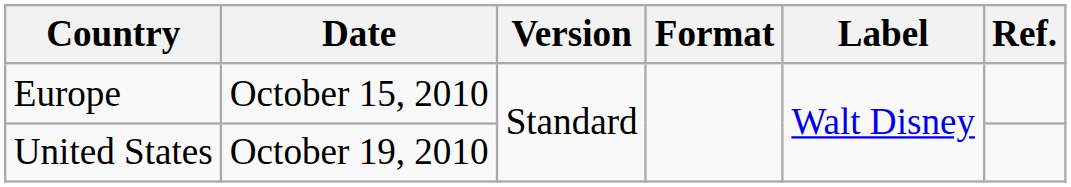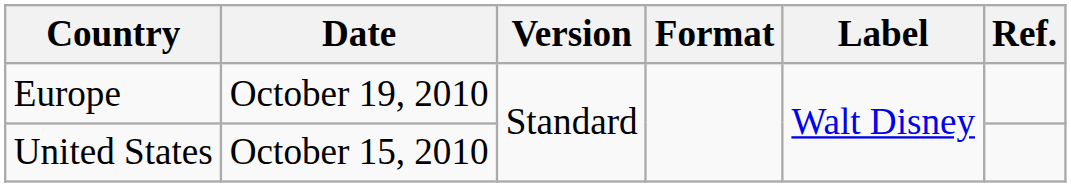(359, 92) October 15, 2010 -> (359, 92) October 19, 2010
(359, 151) October 19, 2010 -> (359, 151) October 15, 2010
